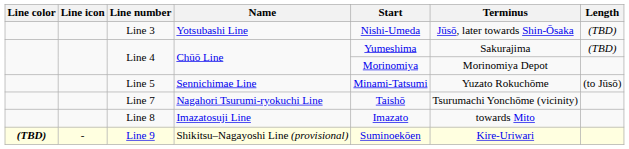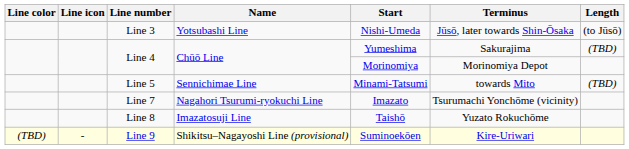(602, 30) (TBD) -> (602, 30) (to Jūsō)
(505, 83) Yuzato Rokuchōme -> (505, 83) towards Mito
(602, 83) (to Jūsō) -> (602, 83) (TBD)
(390, 100) Taishō -> (390, 100) Imazato
(390, 118) Imazato -> (390, 118) Taishō
(505, 118) towards Mito -> (505, 118) Yuzato Rokuchōme
(32, 135) bold -> (32, 135) normal
